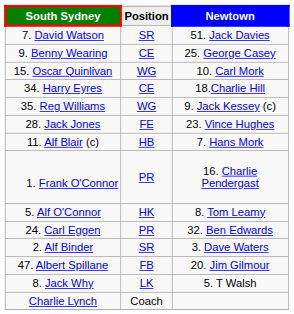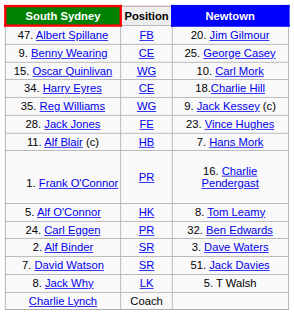rows swapped: (63, 265) <-> (63, 35)
